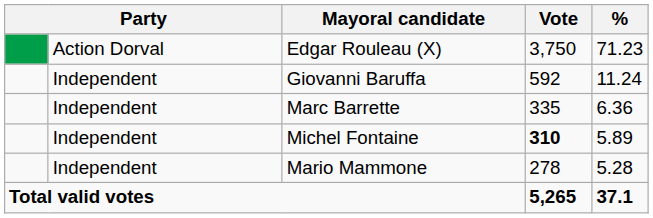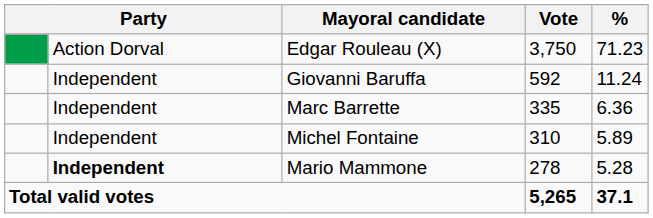(545, 138) bold -> (545, 138) normal
(105, 167) normal -> (108, 167) bold
